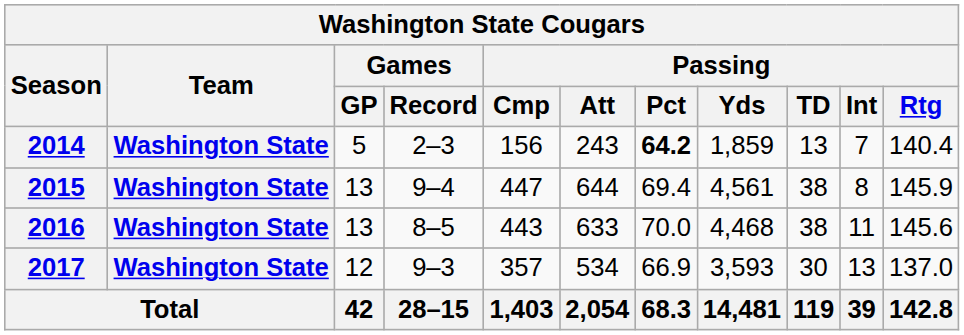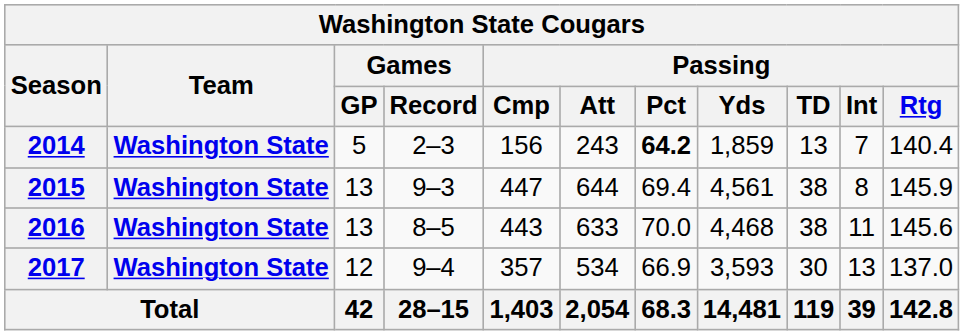(433, 187) 9–4 -> (433, 187) 9–3
(433, 268) 9–3 -> (433, 268) 9–4
